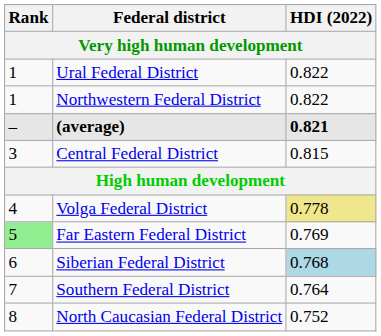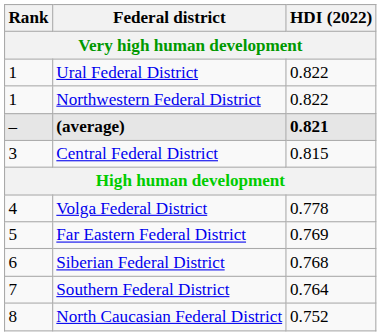(309, 208) khaki background -> (309, 208) no background
(13, 235) lightgreen background -> (13, 235) no background
(309, 262) lightblue background -> (309, 262) no background
